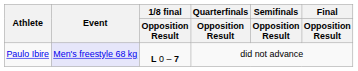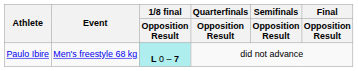(95, 55) lavender background -> (95, 55) no background
(165, 60) no background -> (165, 60) paleturquoise background
